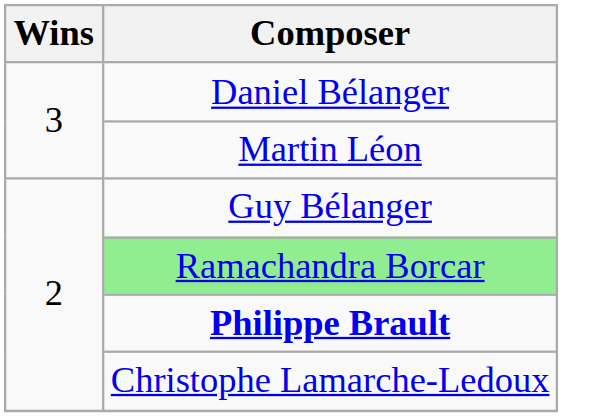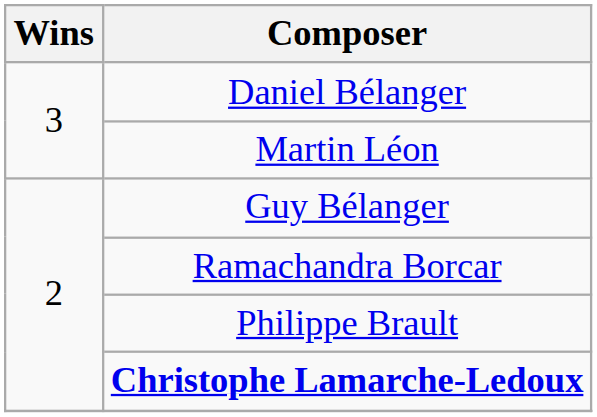(330, 264) lightgreen background -> (347, 264) no background
(330, 322) bold -> (347, 322) normal
(330, 380) normal -> (347, 380) bold
